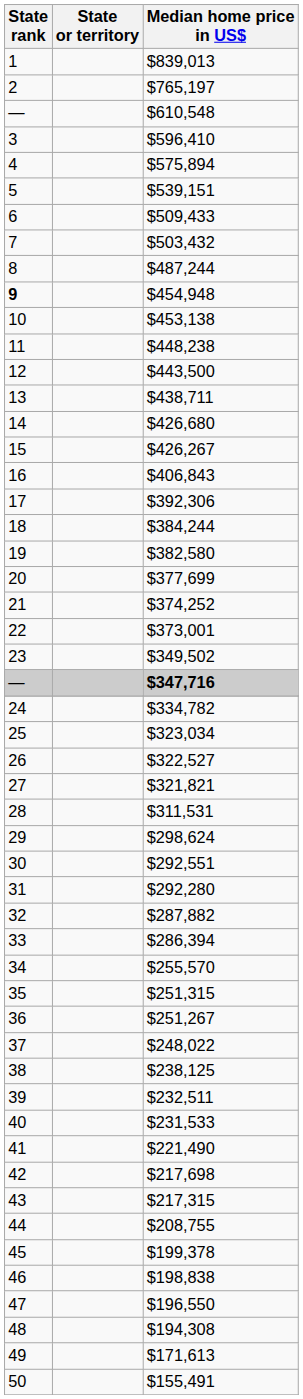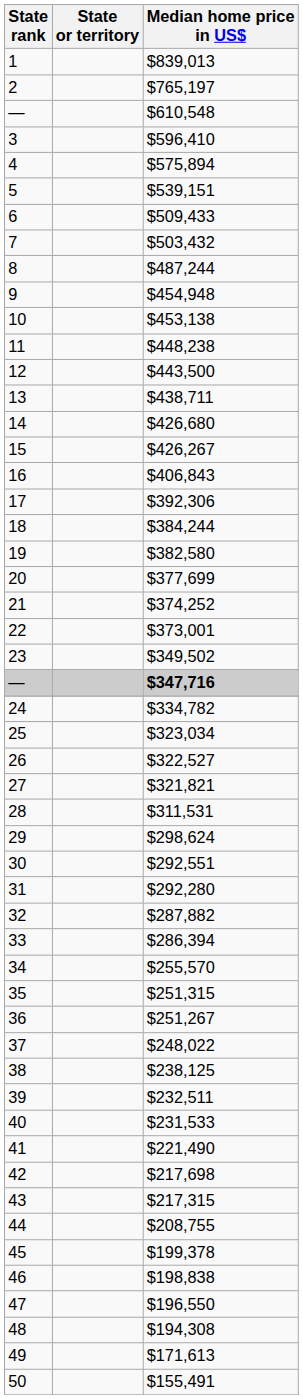(13, 294) bold -> (13, 294) normal
